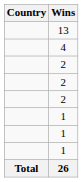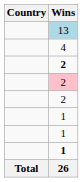(63, 30) no background -> (63, 30) lightblue background
(63, 64) normal -> (63, 64) bold
(63, 82) no background -> (63, 82) pink background
(63, 151) normal -> (63, 151) bold
